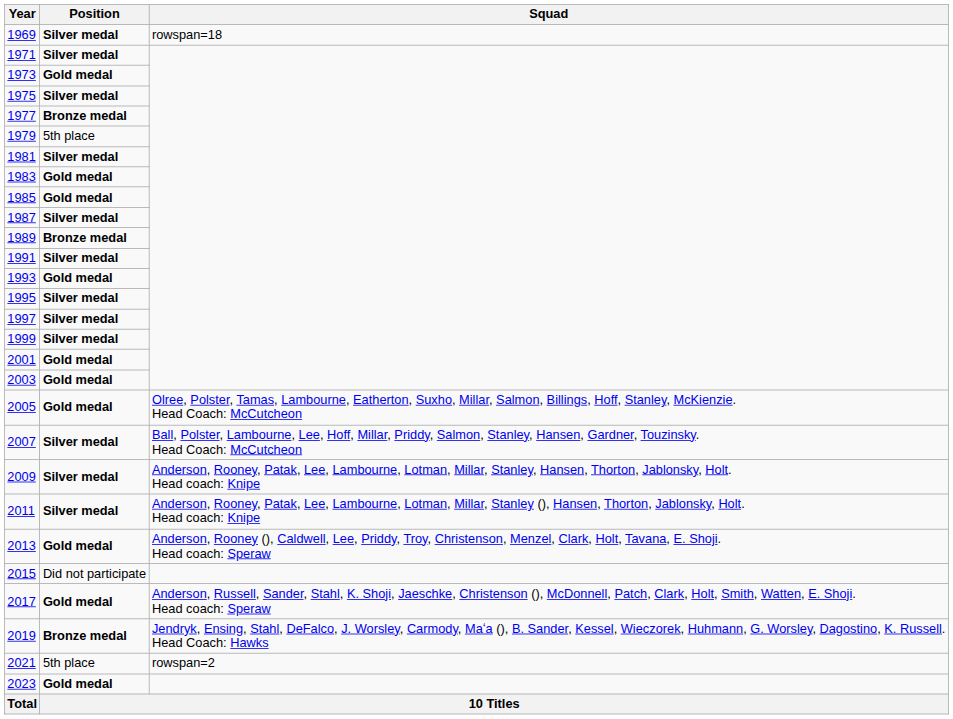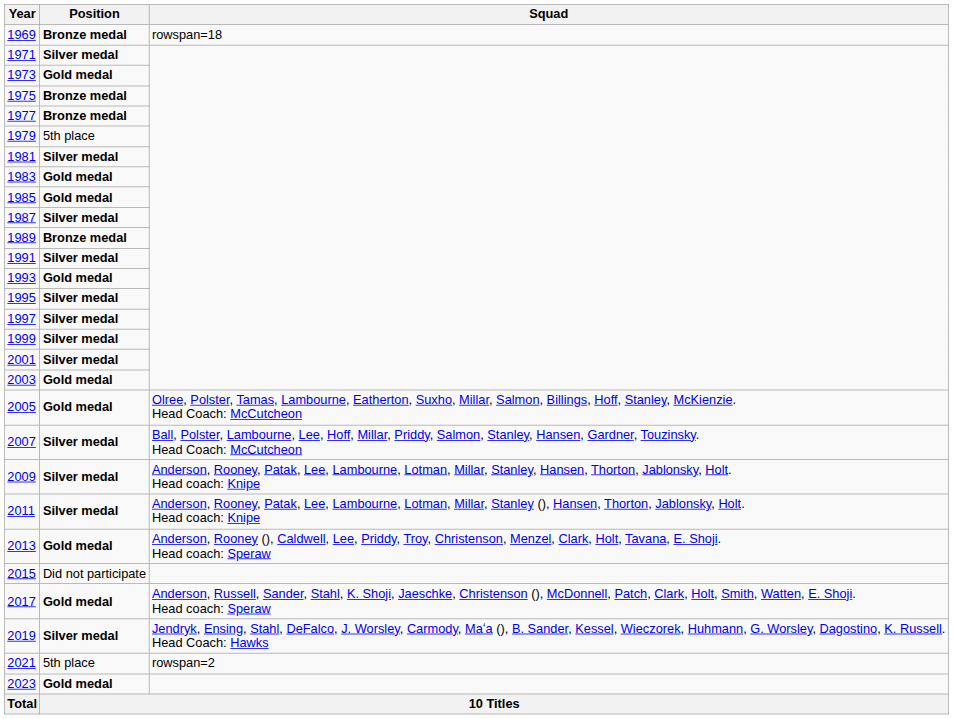(81, 34) Silver medal -> (85, 34) Bronze medal
(81, 95) Silver medal -> (85, 95) Bronze medal
(78, 359) Gold medal -> (81, 359) Silver medal
(85, 636) Bronze medal -> (81, 636) Silver medal
